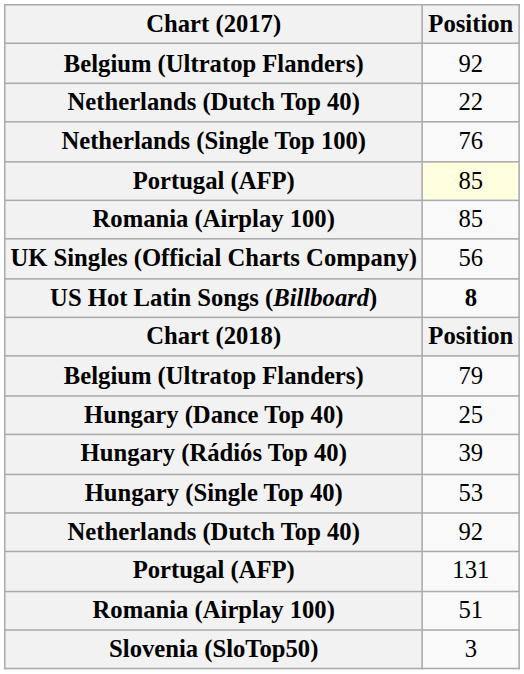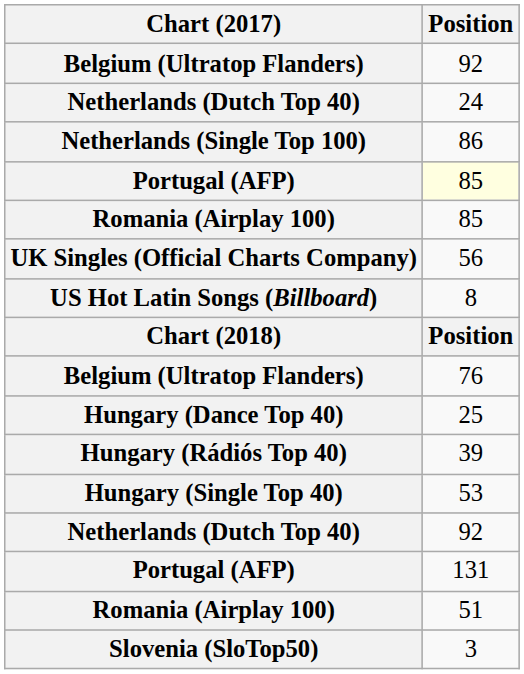(471, 102) 22 -> (471, 102) 24
(471, 141) 76 -> (471, 141) 86
(471, 297) bold -> (471, 297) normal
(471, 375) 79 -> (471, 375) 76
